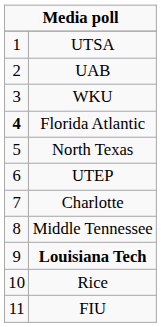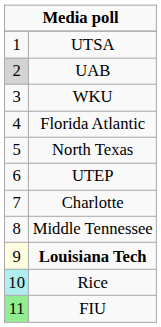(17, 71) no background -> (17, 71) lightgrey background
(17, 123) bold -> (17, 123) normal
(17, 255) no background -> (17, 255) lightyellow background
(17, 282) no background -> (17, 282) paleturquoise background
(17, 308) no background -> (17, 308) lightgreen background
